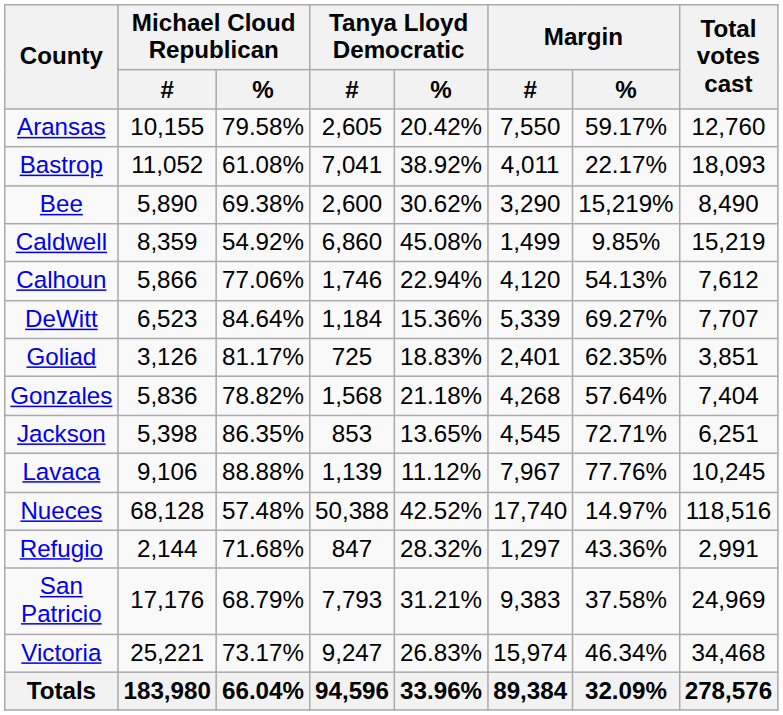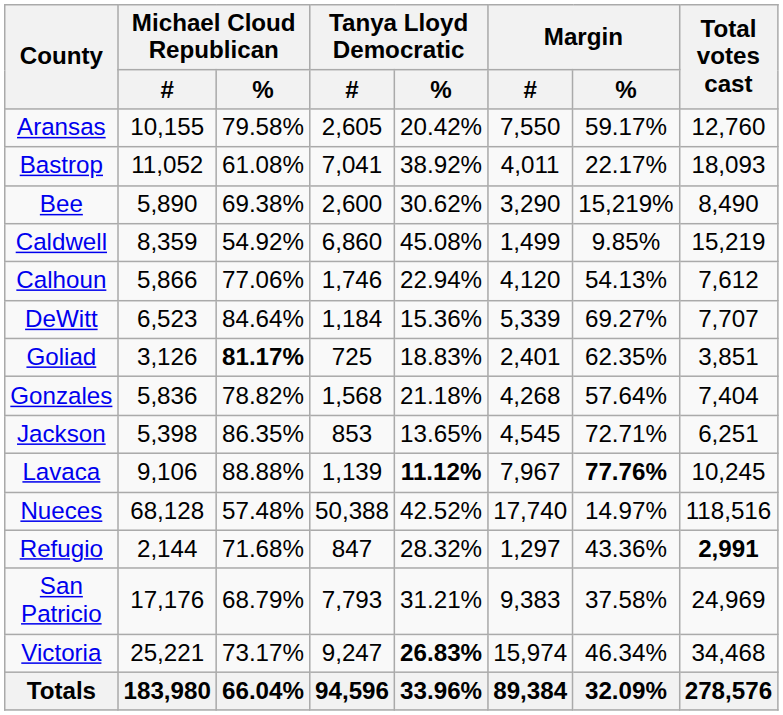(263, 357) normal -> (263, 357) bold
(441, 472) normal -> (441, 472) bold
(626, 472) normal -> (626, 472) bold
(728, 548) normal -> (728, 548) bold
(441, 652) normal -> (441, 652) bold
